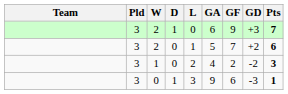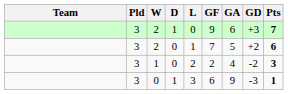columns swapped: (233, 13) <-> (212, 13)
